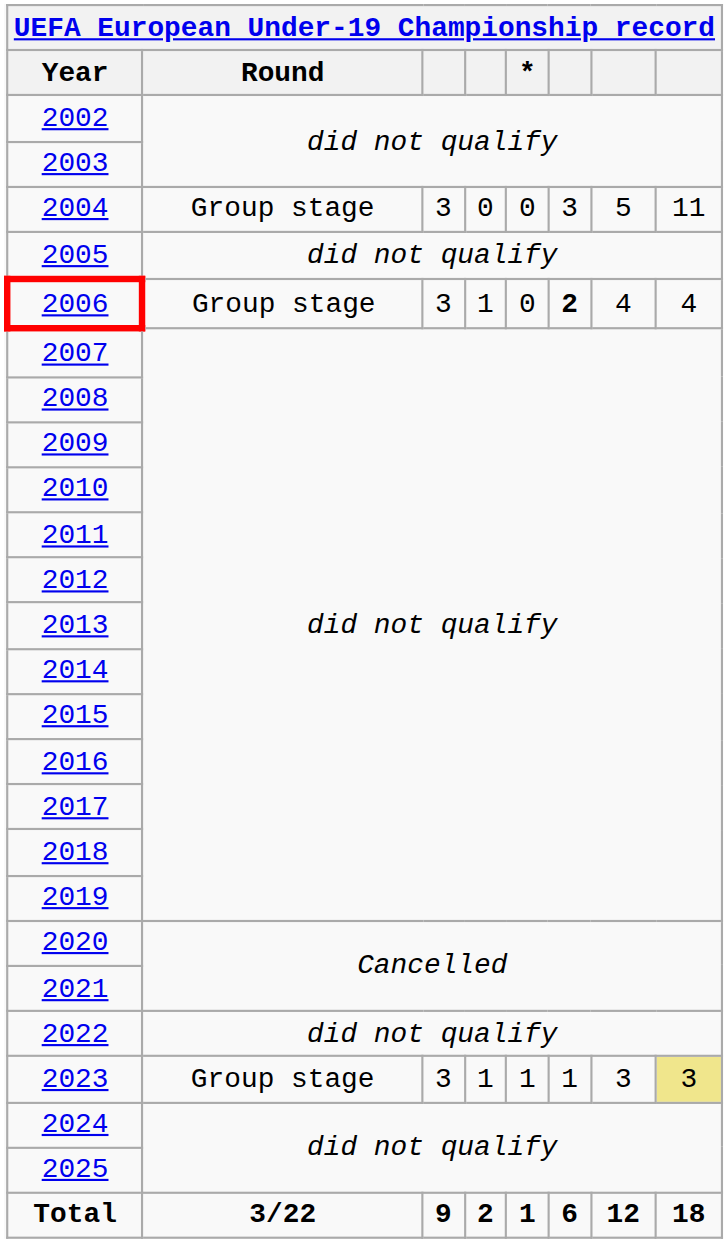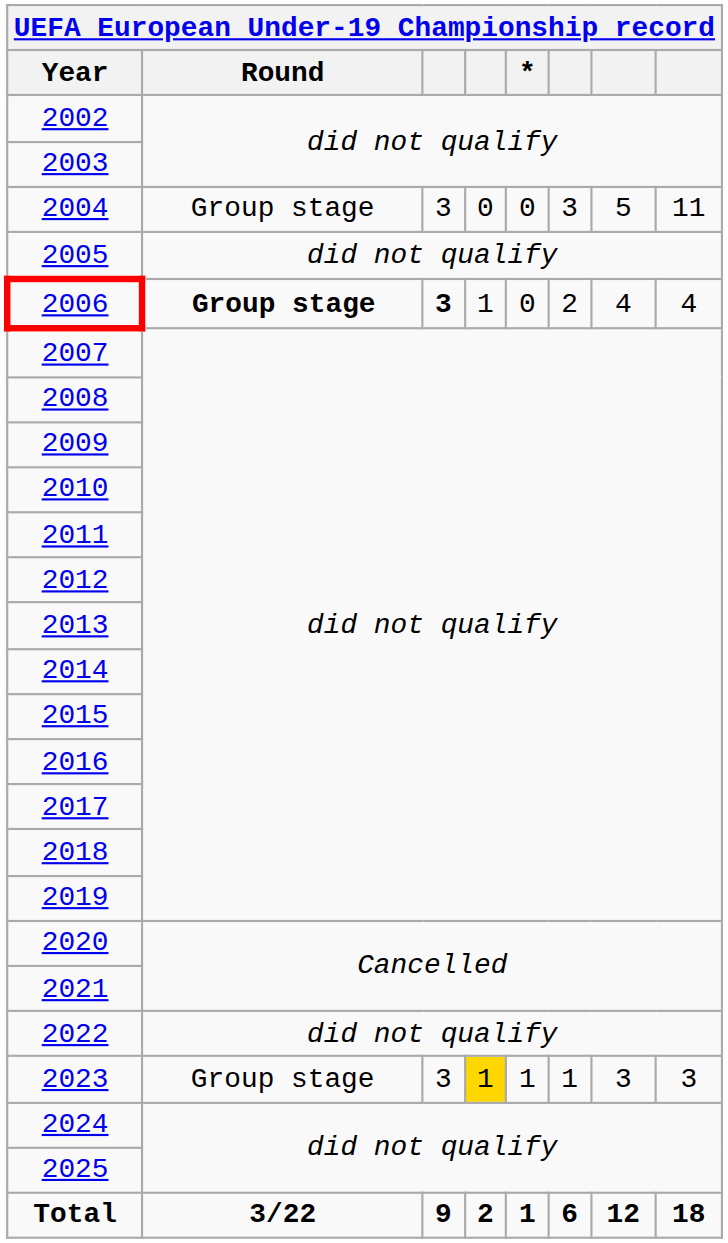(284, 304) normal -> (284, 304) bold
(443, 304) normal -> (443, 304) bold
(569, 304) bold -> (569, 304) normal
(485, 1079) no background -> (485, 1079) gold background
(689, 1079) khaki background -> (689, 1079) no background
